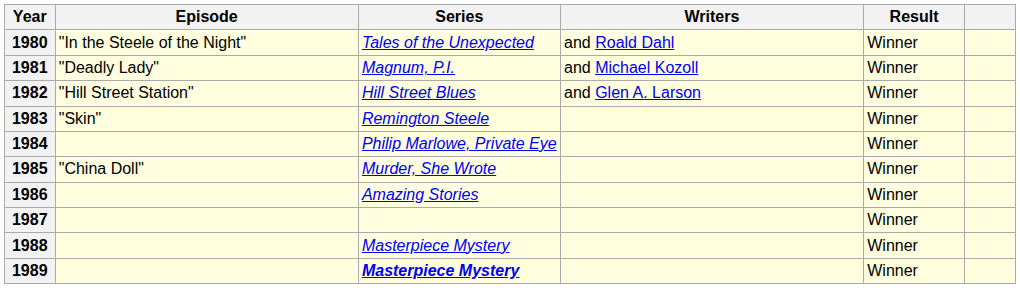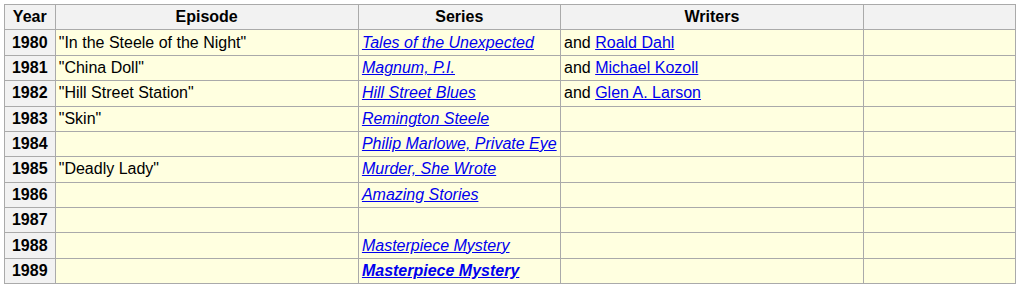- column: (914, 17)
(109, 67) "Deadly Lady" -> (101, 67) "China Doll"
(101, 169) "China Doll" -> (109, 169) "Deadly Lady"
